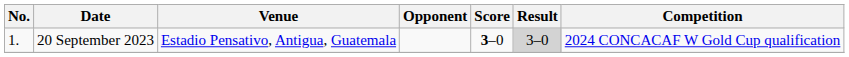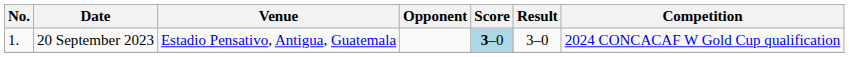(492, 40) no background -> (492, 40) lightblue background
(537, 40) lightgrey background -> (537, 40) no background
